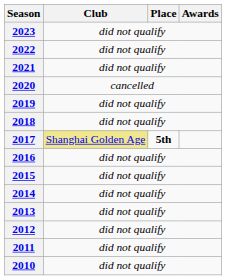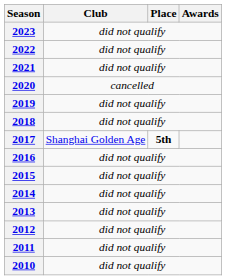(96, 139) khaki background -> (96, 139) no background
